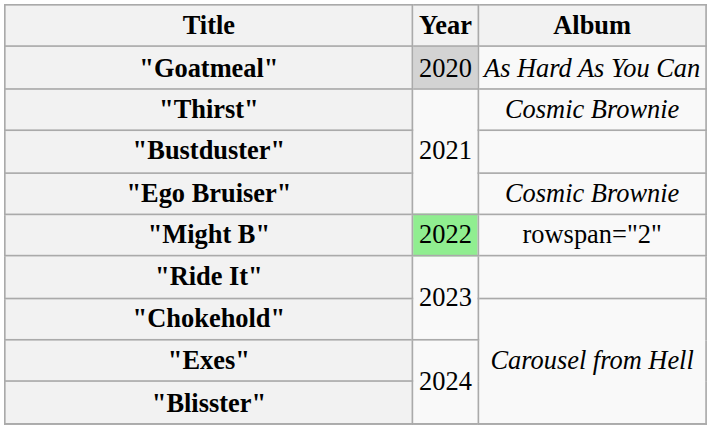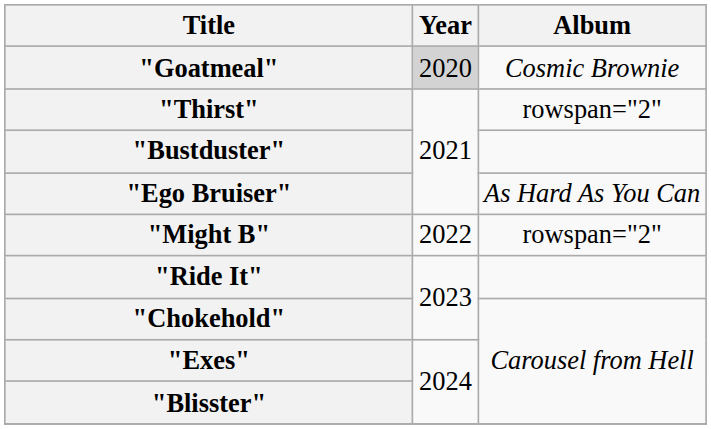(592, 67) As Hard As You Can -> (592, 67) Cosmic Brownie
(592, 109) Cosmic Brownie -> (592, 109) rowspan="2"
(592, 192) Cosmic Brownie -> (592, 192) As Hard As You Can
(445, 234) lightgreen background -> (445, 234) no background
